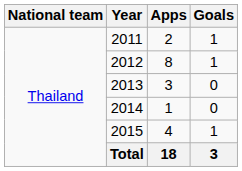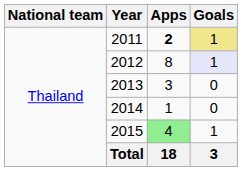(169, 39) normal -> (169, 39) bold
(214, 39) no background -> (214, 39) khaki background
(214, 62) no background -> (214, 62) lavender background
(169, 131) no background -> (169, 131) lightgreen background
